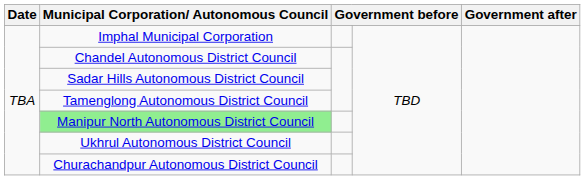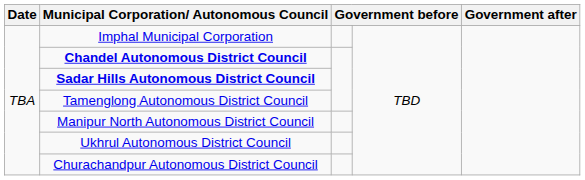(186, 57) normal -> (186, 57) bold
(186, 79) normal -> (186, 79) bold
(186, 121) lightgreen background -> (186, 121) no background
